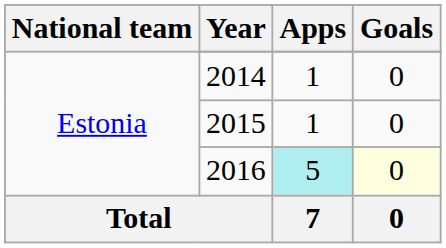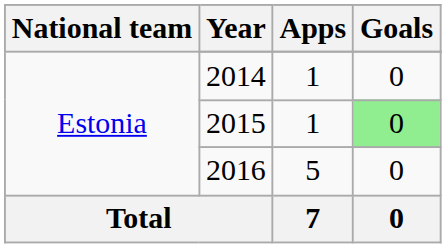(396, 123) no background -> (396, 123) lightgreen background
(313, 170) paleturquoise background -> (313, 170) no background
(396, 170) lightyellow background -> (396, 170) no background
